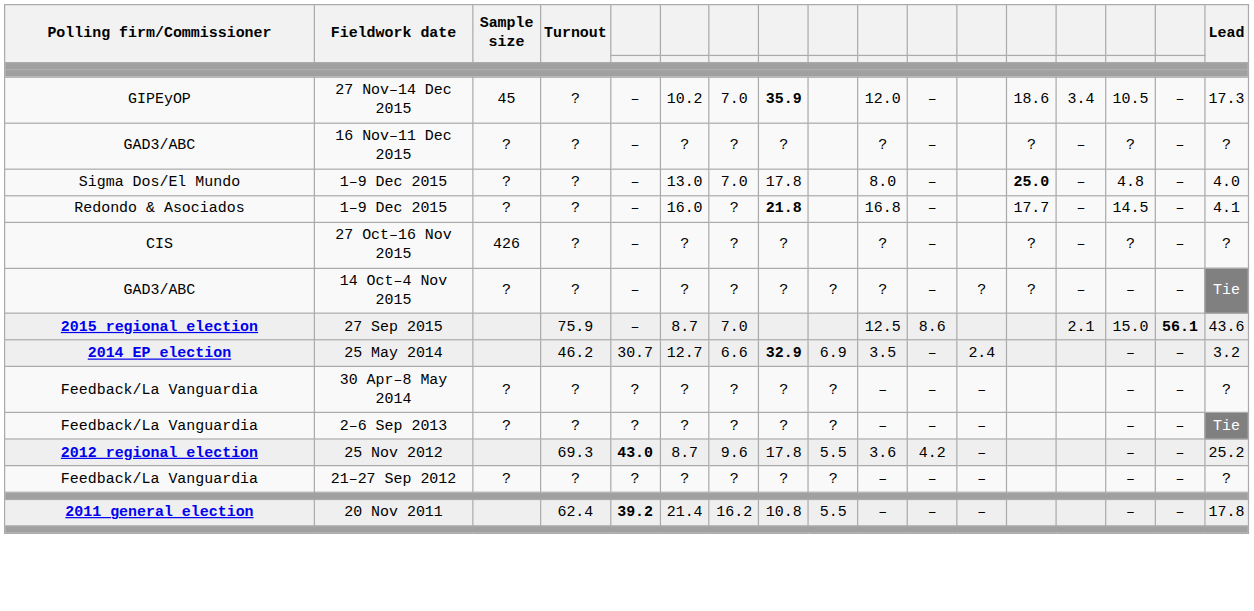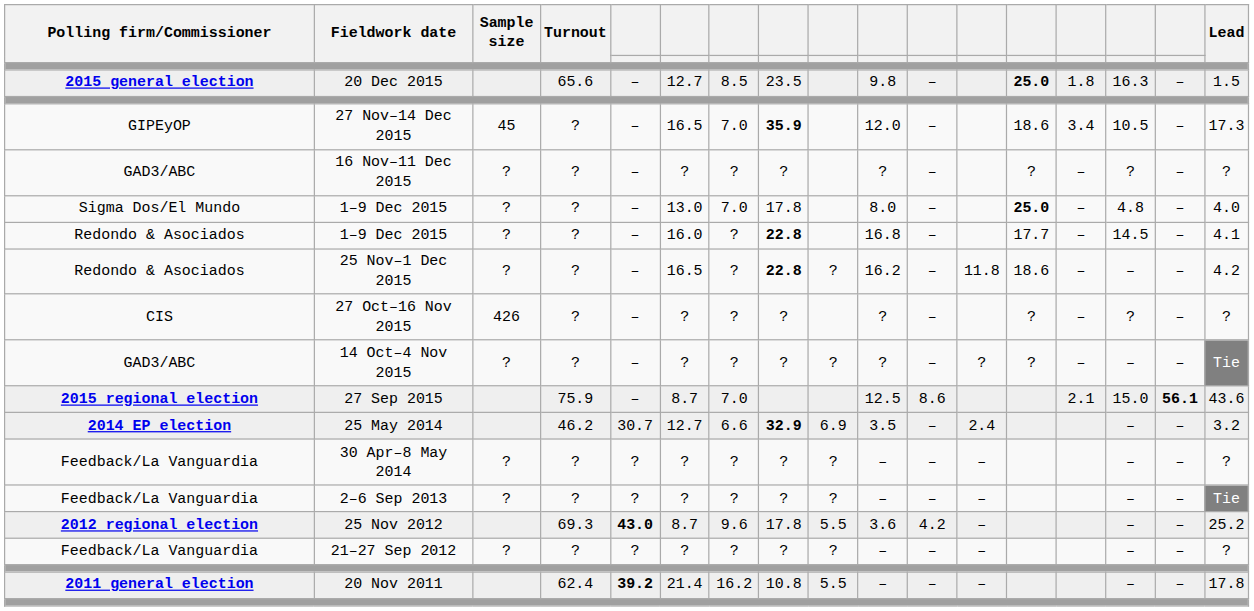+ row: (159, 83)
(685, 100) 10.2 -> (685, 127) 16.5
(784, 209) 21.8 -> (784, 235) 22.8
+ row: (159, 272)
